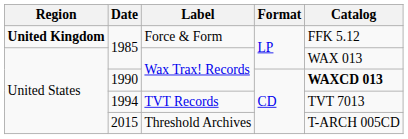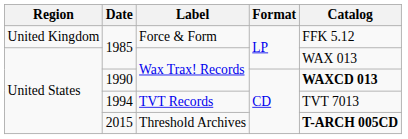(56, 36) bold -> (53, 36) normal
(354, 123) normal -> (350, 123) bold
